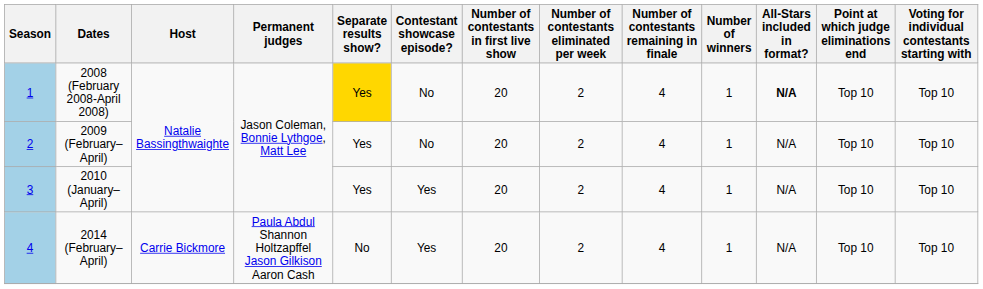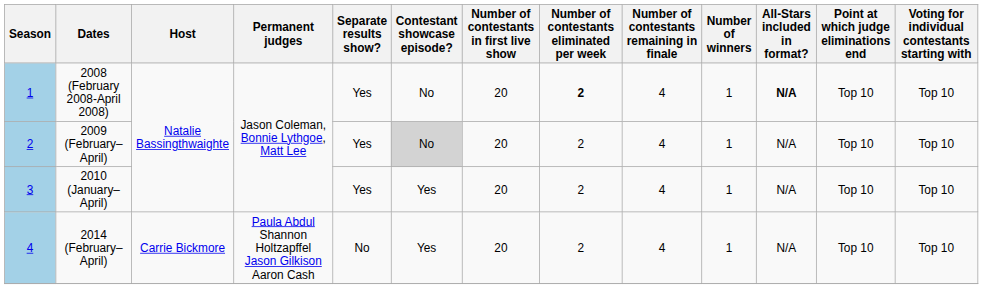(362, 92) gold background -> (362, 92) no background
(581, 92) normal -> (581, 92) bold
(427, 144) no background -> (427, 144) lightgrey background
